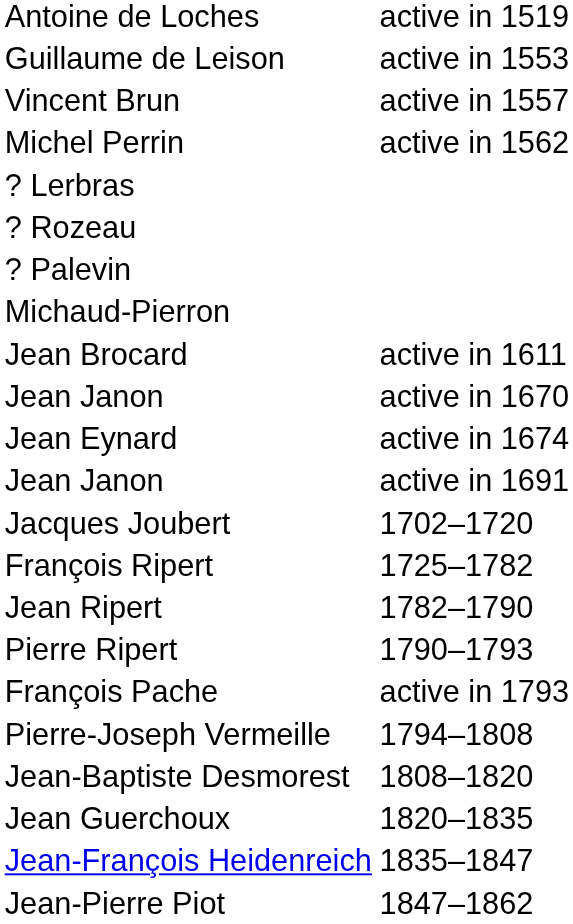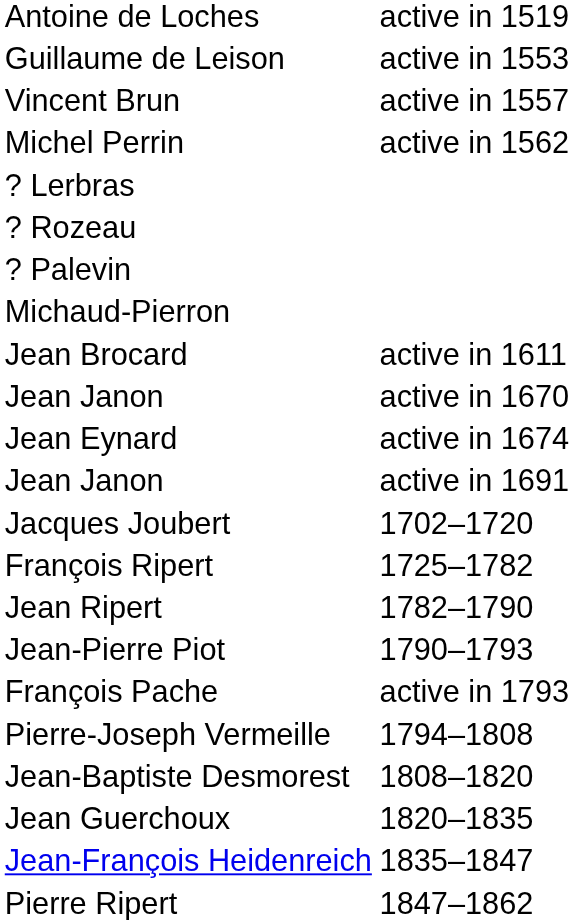(91, 650) Pierre Ripert -> (115, 650) Jean-Pierre Piot
(115, 903) Jean-Pierre Piot -> (91, 903) Pierre Ripert
